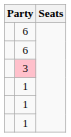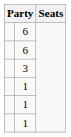(25, 68) pink background -> (25, 68) no background
